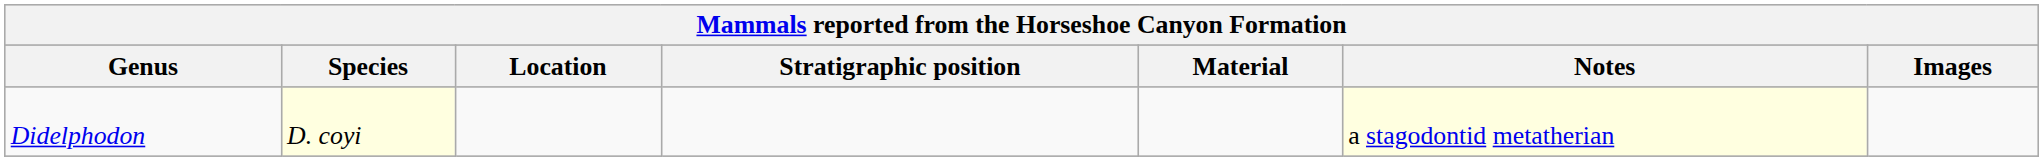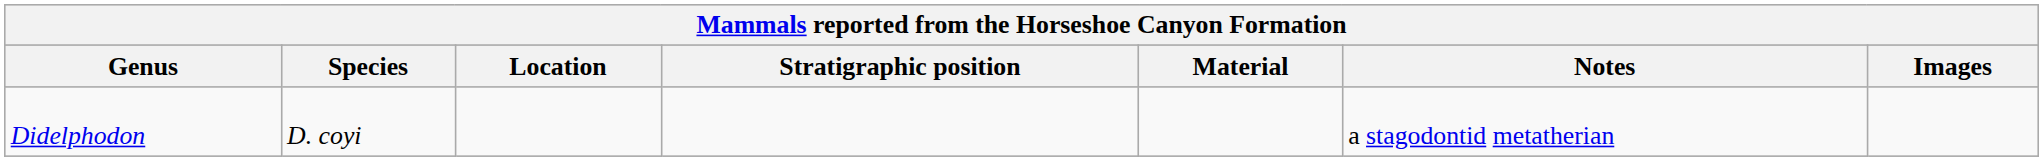(324, 135) lightyellow background -> (324, 135) no background
(1481, 135) lightyellow background -> (1481, 135) no background
